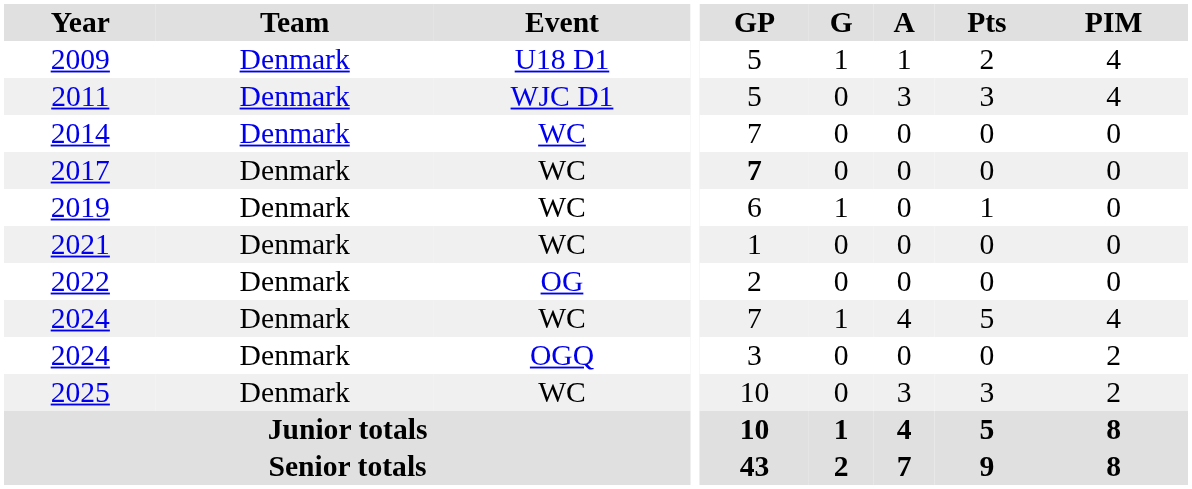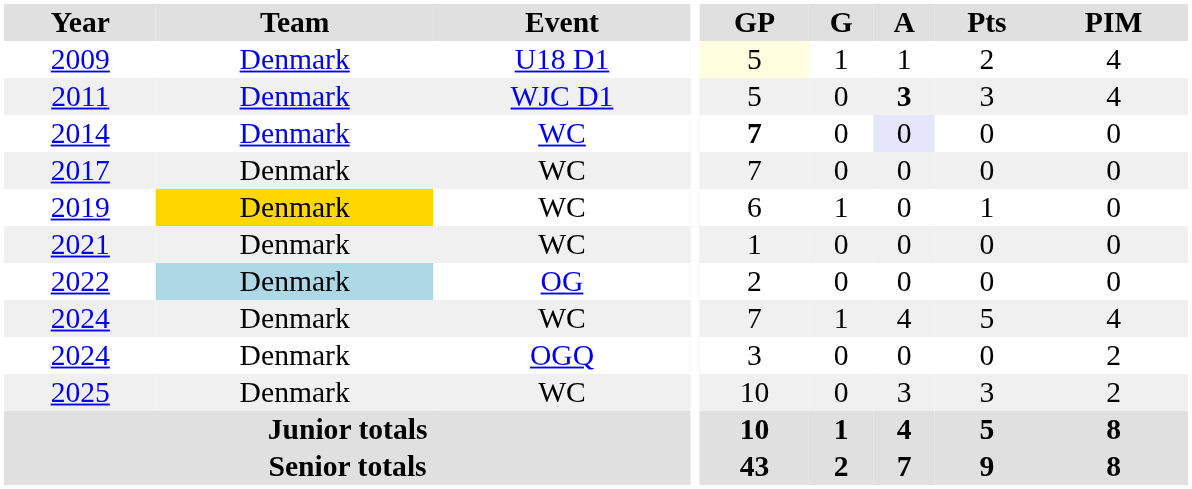(754, 59) no background -> (754, 59) lightyellow background
(904, 96) normal -> (904, 96) bold
(754, 133) normal -> (754, 133) bold
(904, 133) no background -> (904, 133) lavender background
(754, 170) bold -> (754, 170) normal
(295, 207) no background -> (295, 207) gold background
(295, 281) no background -> (295, 281) lightblue background
